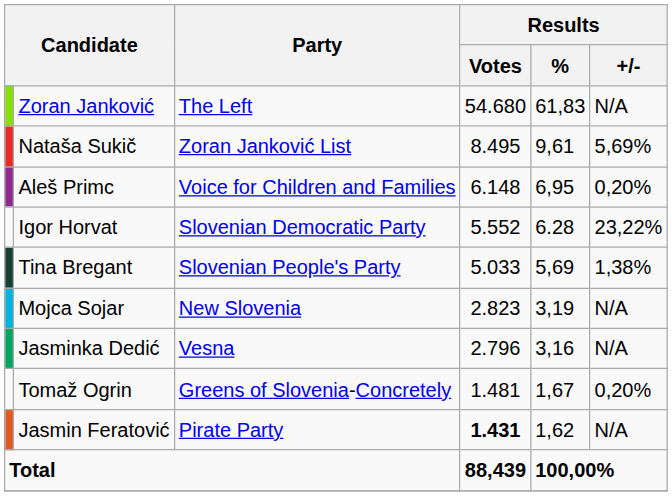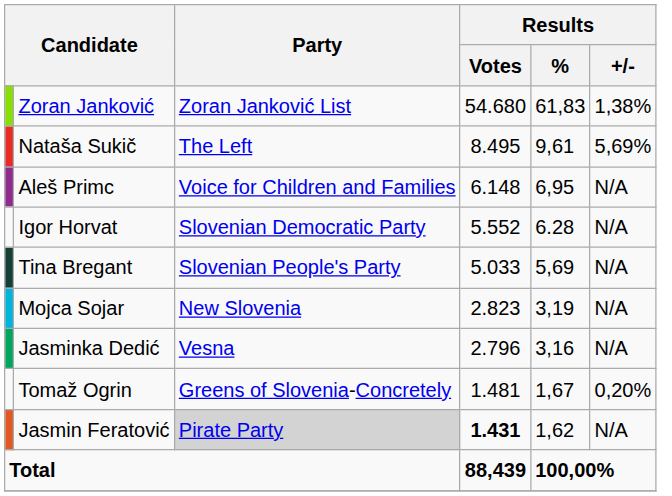(216, 106) The Left -> (265, 106) Zoran Janković List
(611, 106) N/A -> (623, 106) 1,38%
(265, 146) Zoran Janković List -> (216, 146) The Left
(623, 187) 0,20% -> (611, 187) N/A
(628, 227) 23,22% -> (611, 227) N/A
(623, 268) 1,38% -> (611, 268) N/A
(231, 430) no background -> (231, 430) lightgrey background
